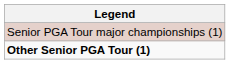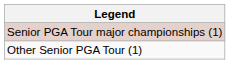(79, 50) bold -> (75, 50) normal
